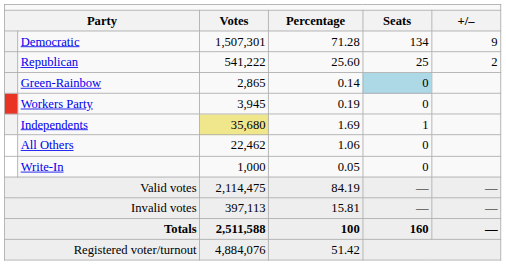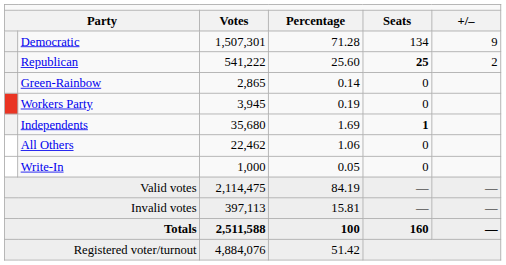(422, 62) normal -> (422, 62) bold
(425, 83) lightblue background -> (425, 83) no background
(248, 124) khaki background -> (248, 124) no background
(425, 124) normal -> (425, 124) bold
